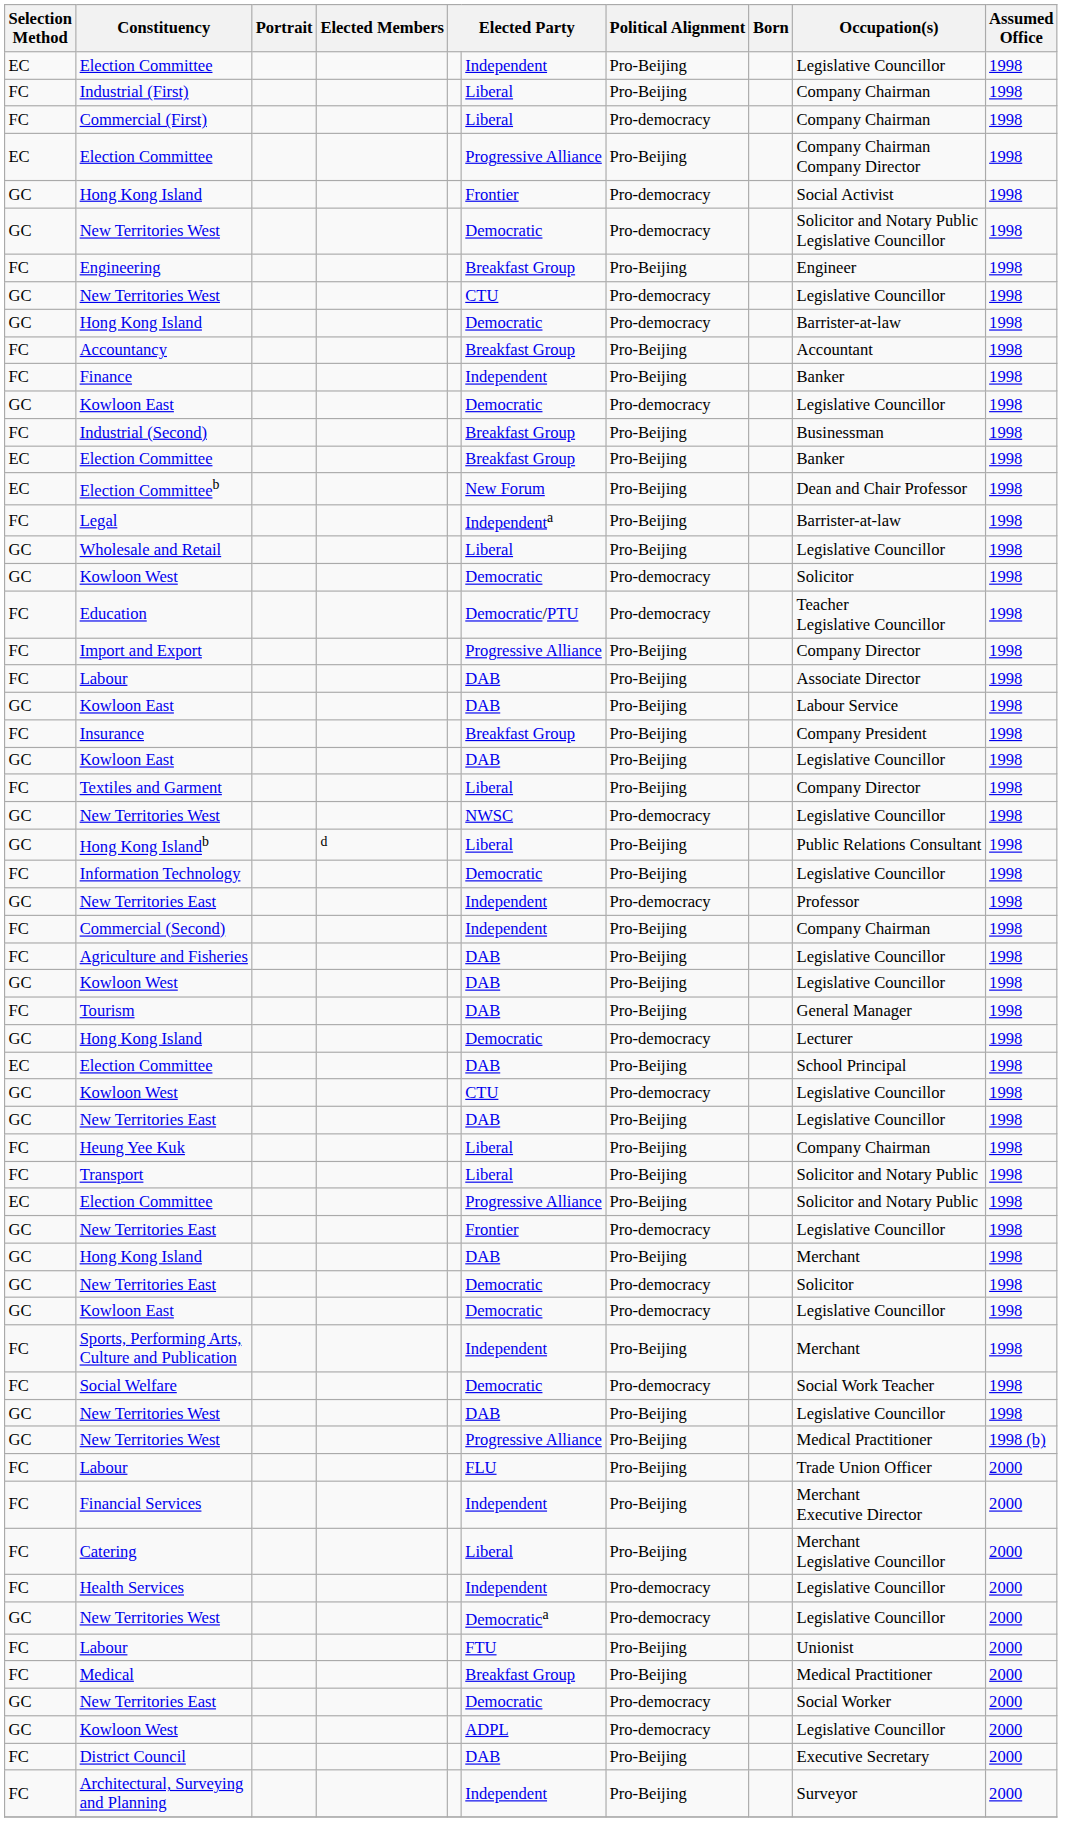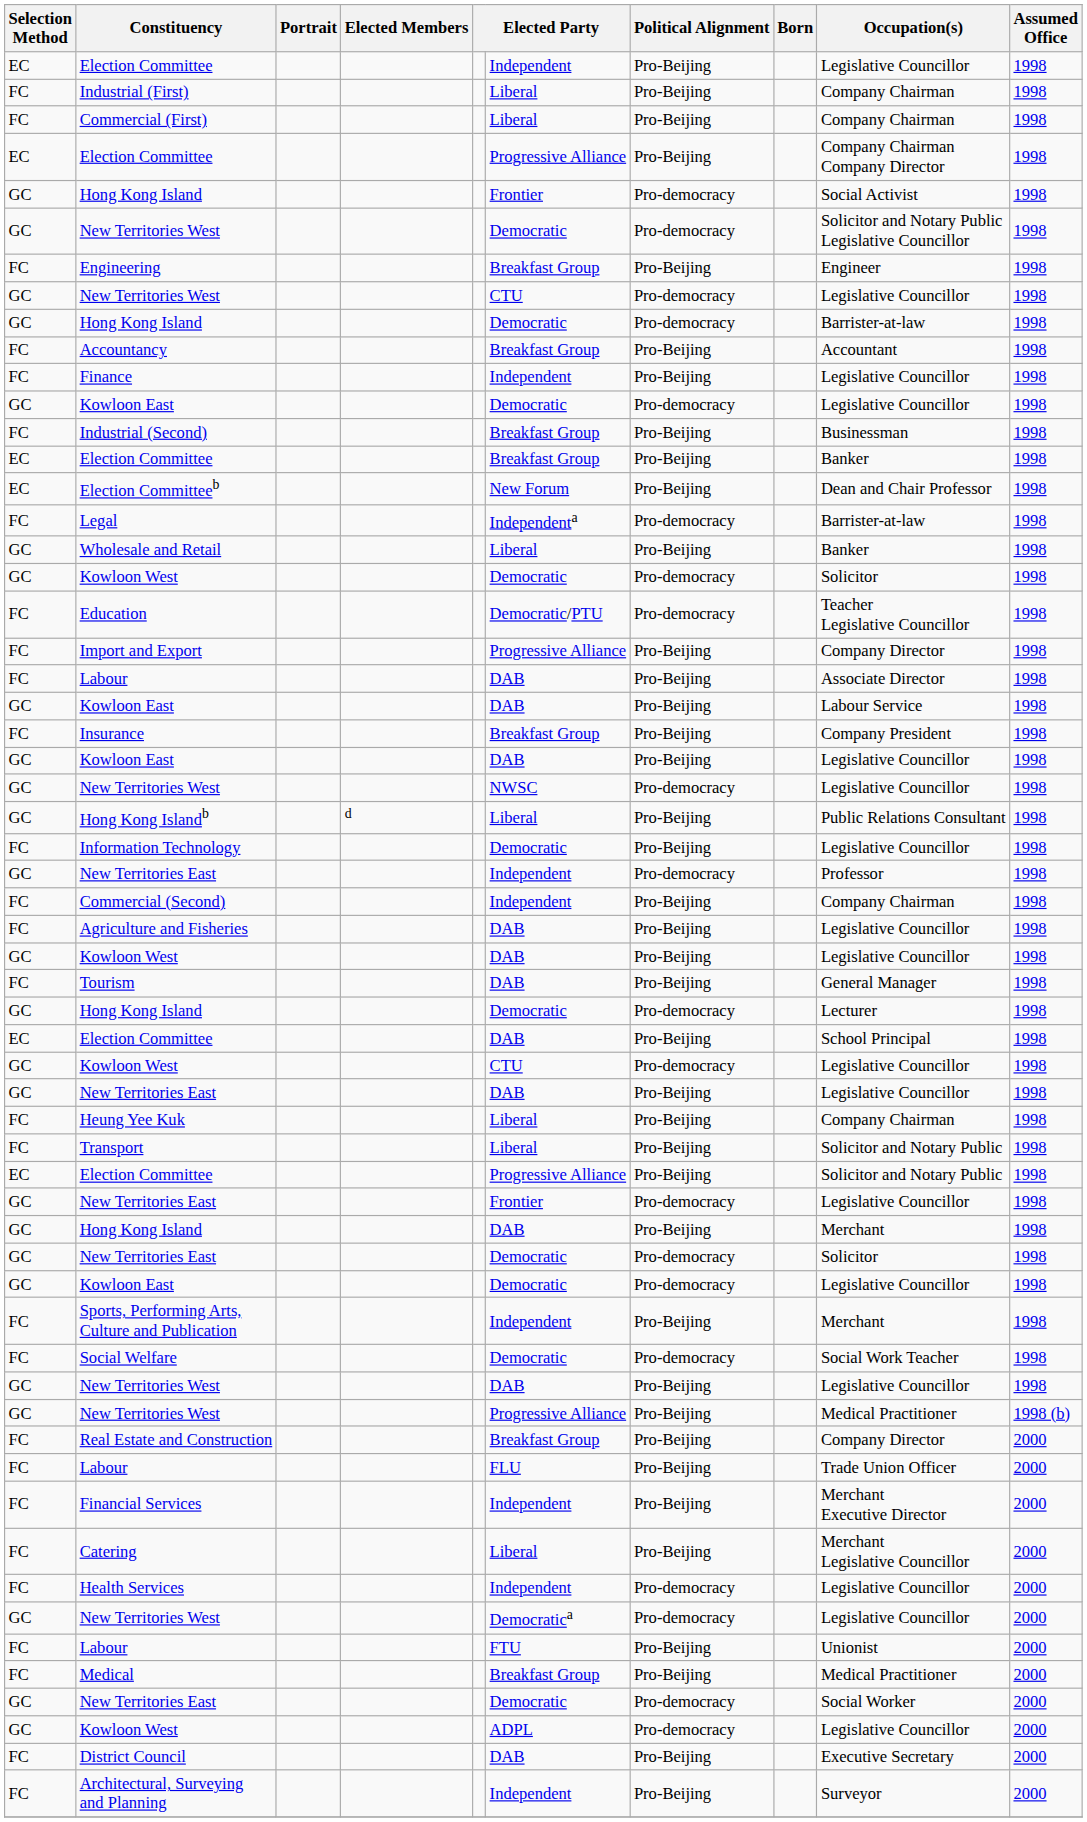(660, 120) Pro-democracy -> (673, 120) Pro-Beijing
(820, 377) Banker -> (895, 377) Legislative Councillor
(648, 520) Pro-Beijing -> (684, 520) Pro-democracy
(871, 550) Legislative Councillor -> (845, 550) Banker
- row: (19, 788)
+ row: (19, 1440)
